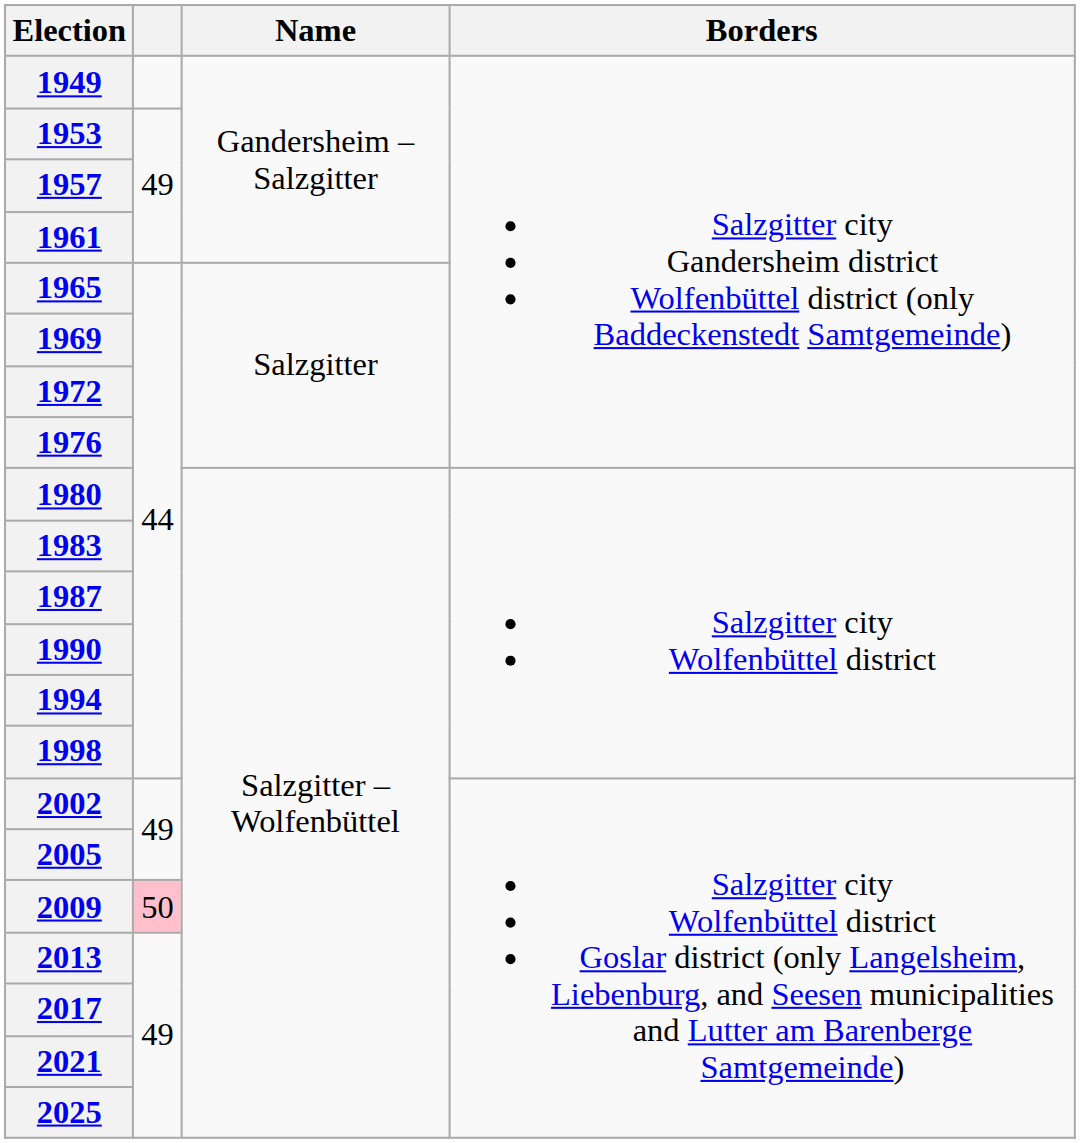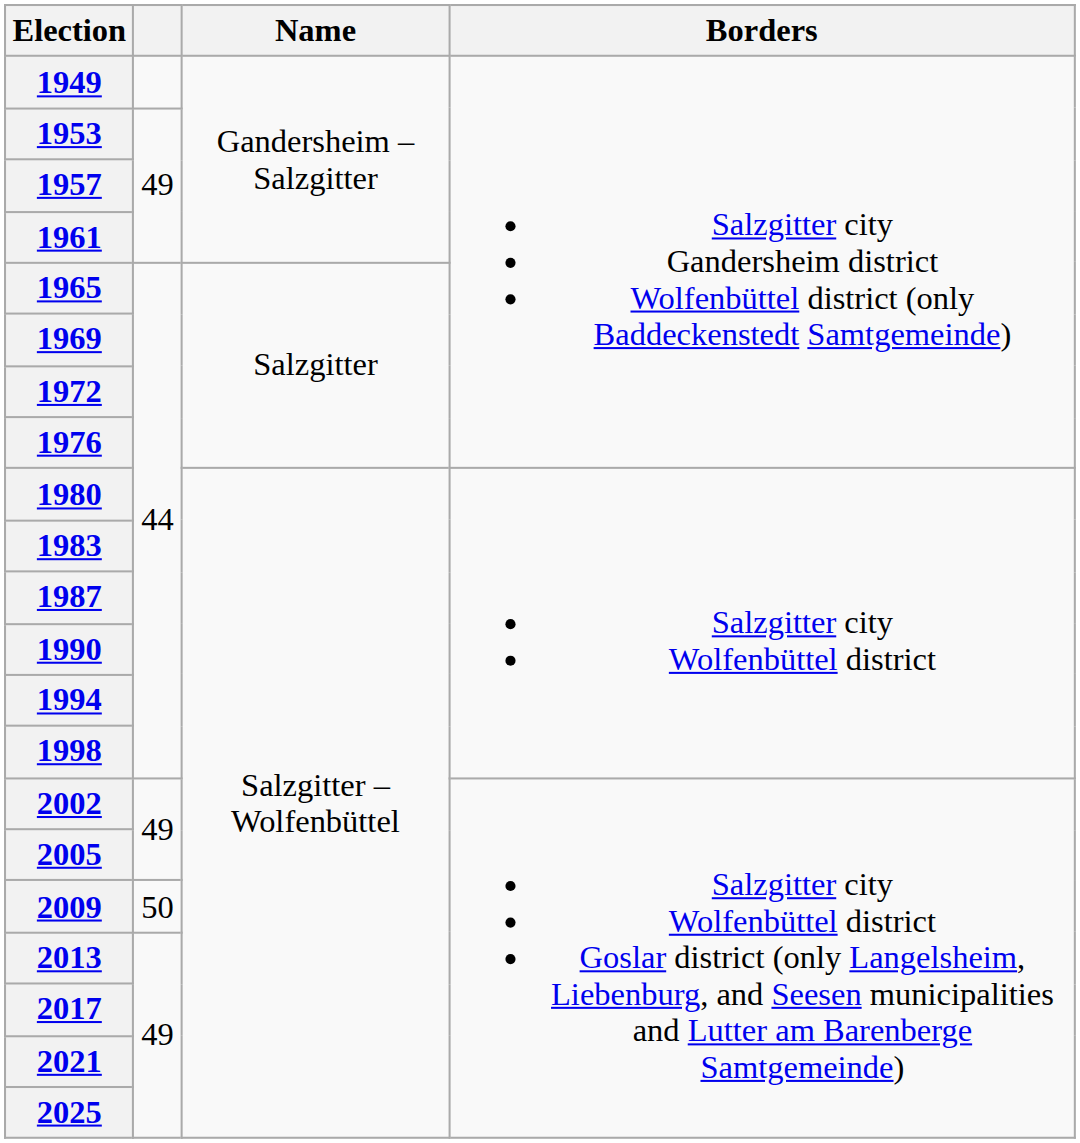(157, 905) pink background -> (157, 905) no background
